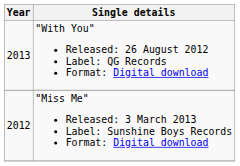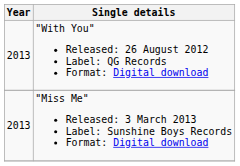(19, 126) 2012 -> (19, 126) 2013
